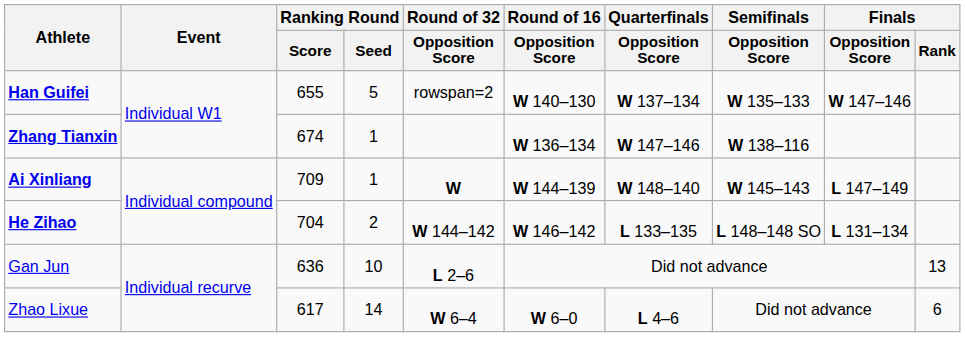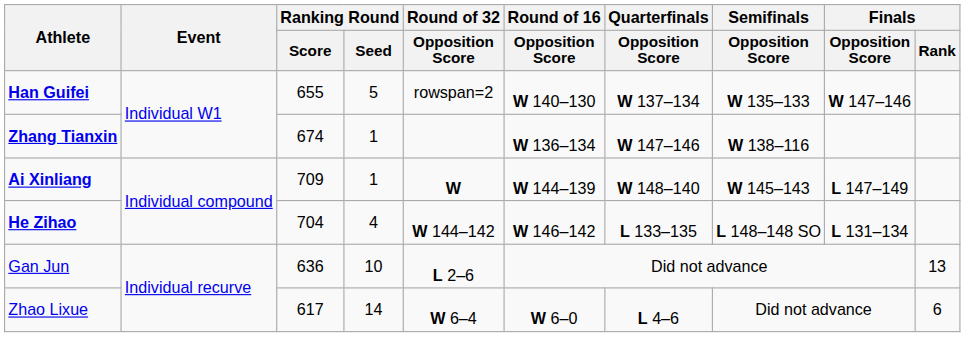(373, 223) 2 -> (373, 223) 4
